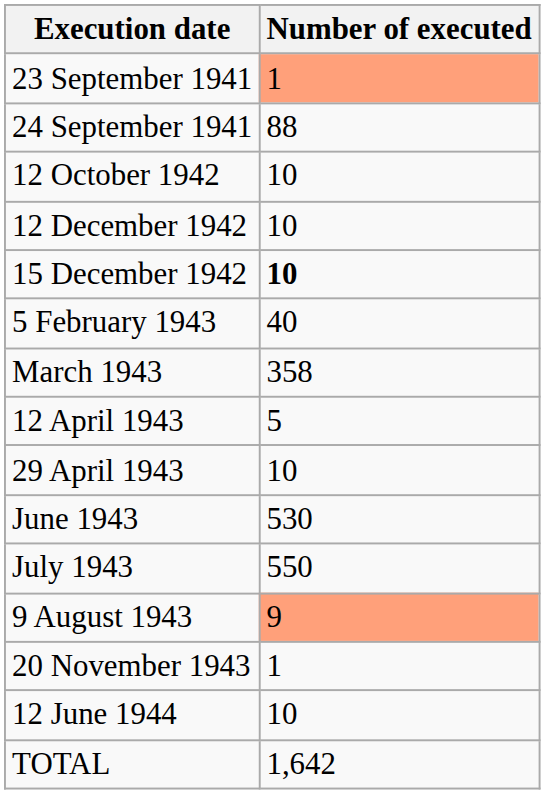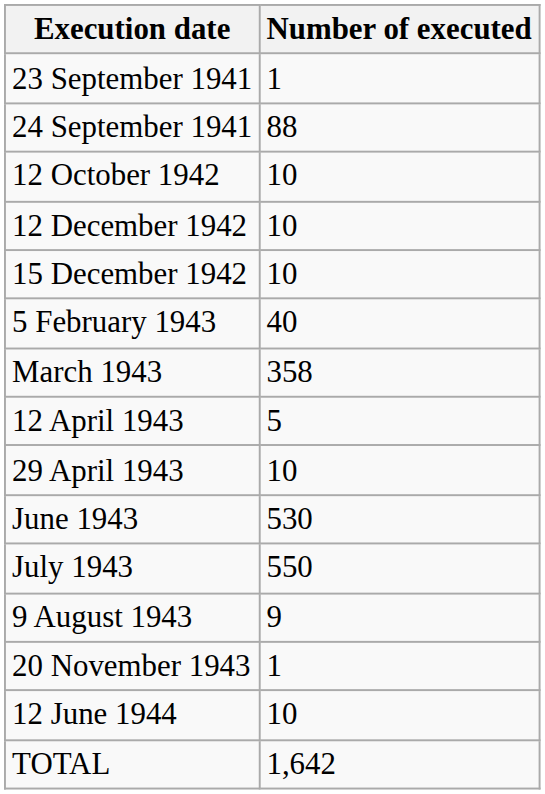(274, 77) lightsalmon background -> (274, 77) no background
(282, 273) bold -> (282, 273) normal
(274, 616) lightsalmon background -> (274, 616) no background
